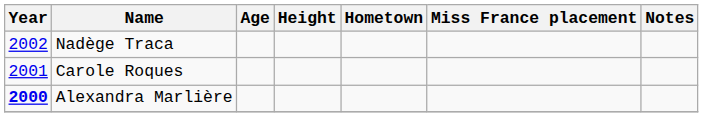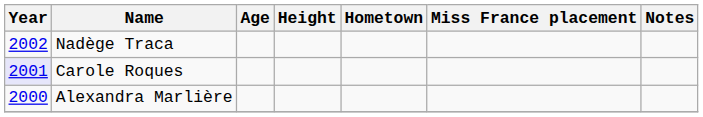(28, 71) no background -> (28, 71) lavender background
(28, 98) bold -> (28, 98) normal
